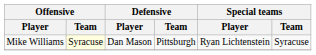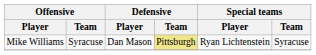(86, 42) lightyellow background -> (86, 42) no background
(176, 42) no background -> (176, 42) khaki background
